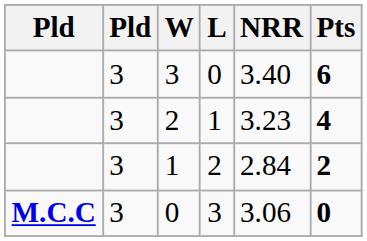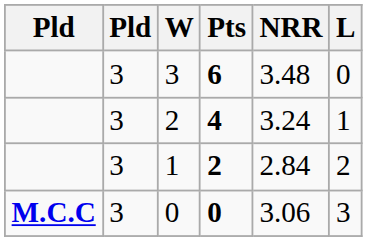columns swapped: (217, 27) <-> (336, 27)
(266, 73) 3.40 -> (285, 73) 3.48
(266, 119) 3.23 -> (285, 119) 3.24
